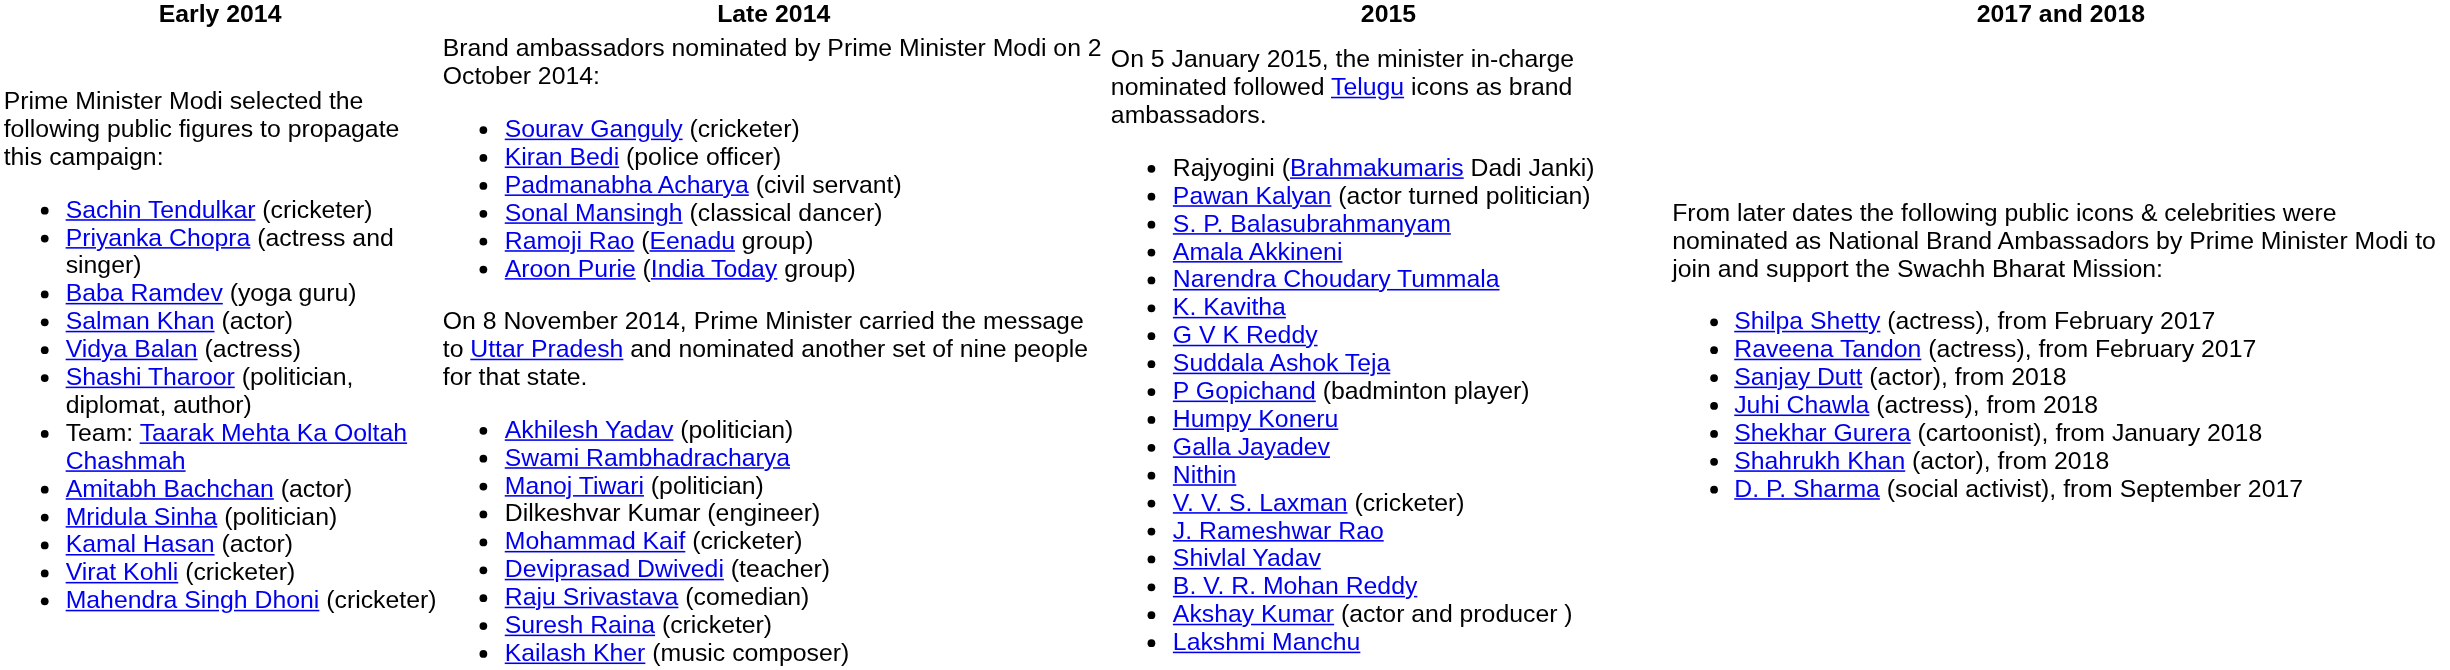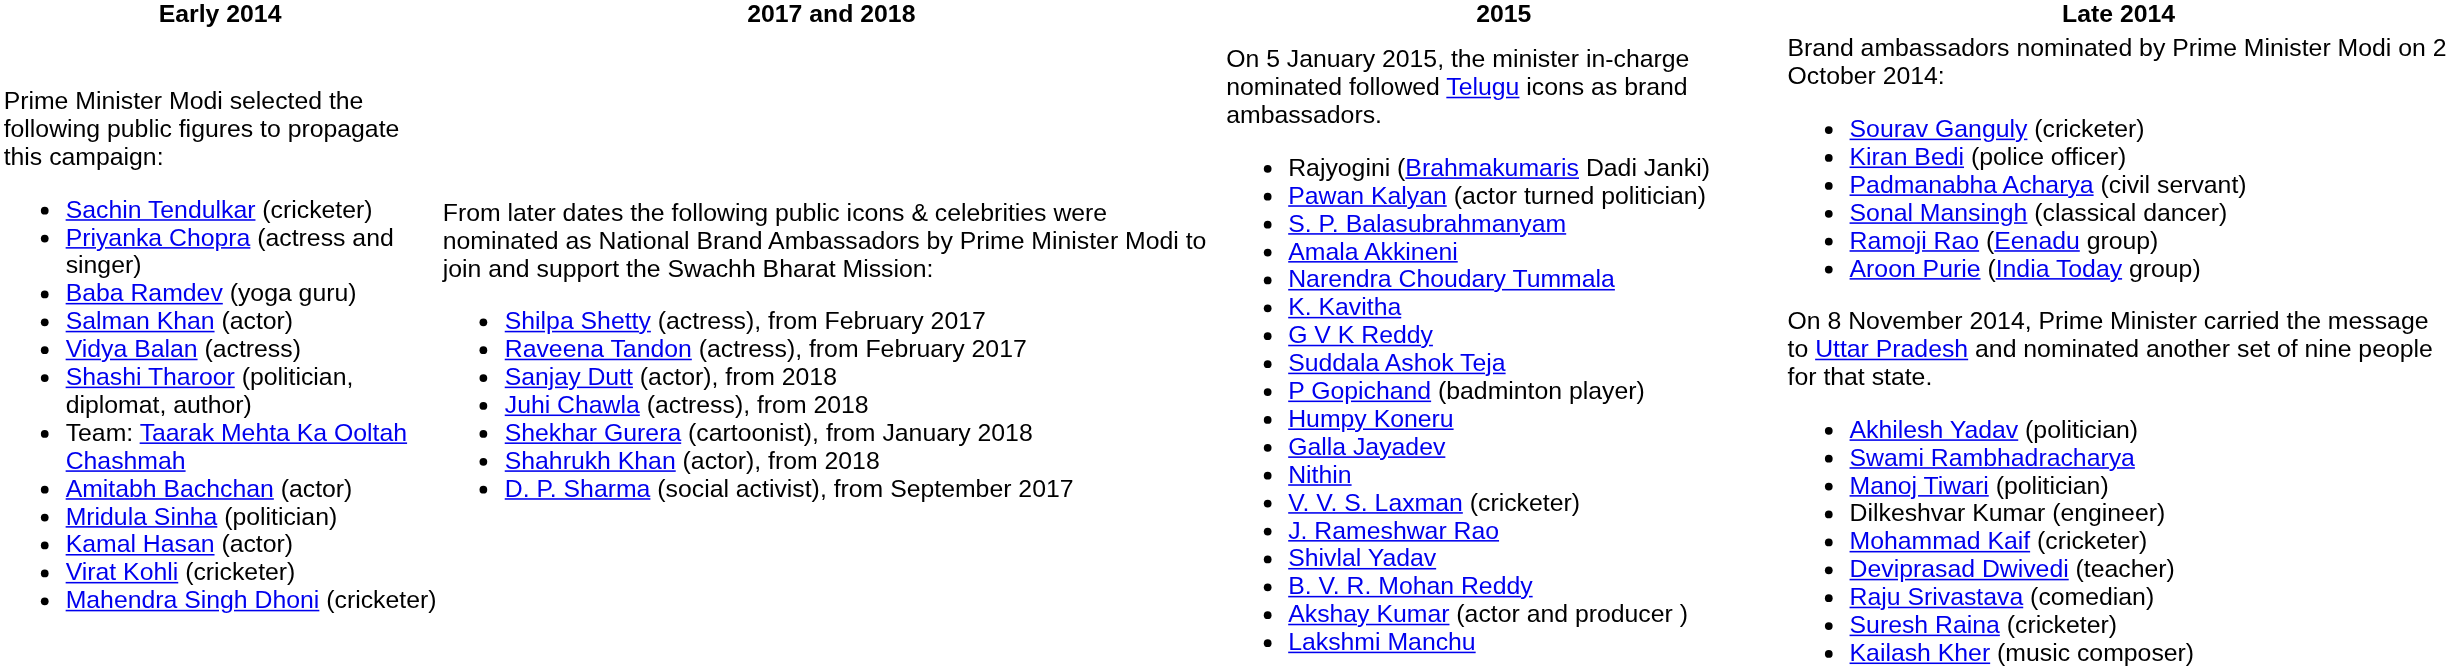columns swapped: (774, 14) <-> (2061, 14)
